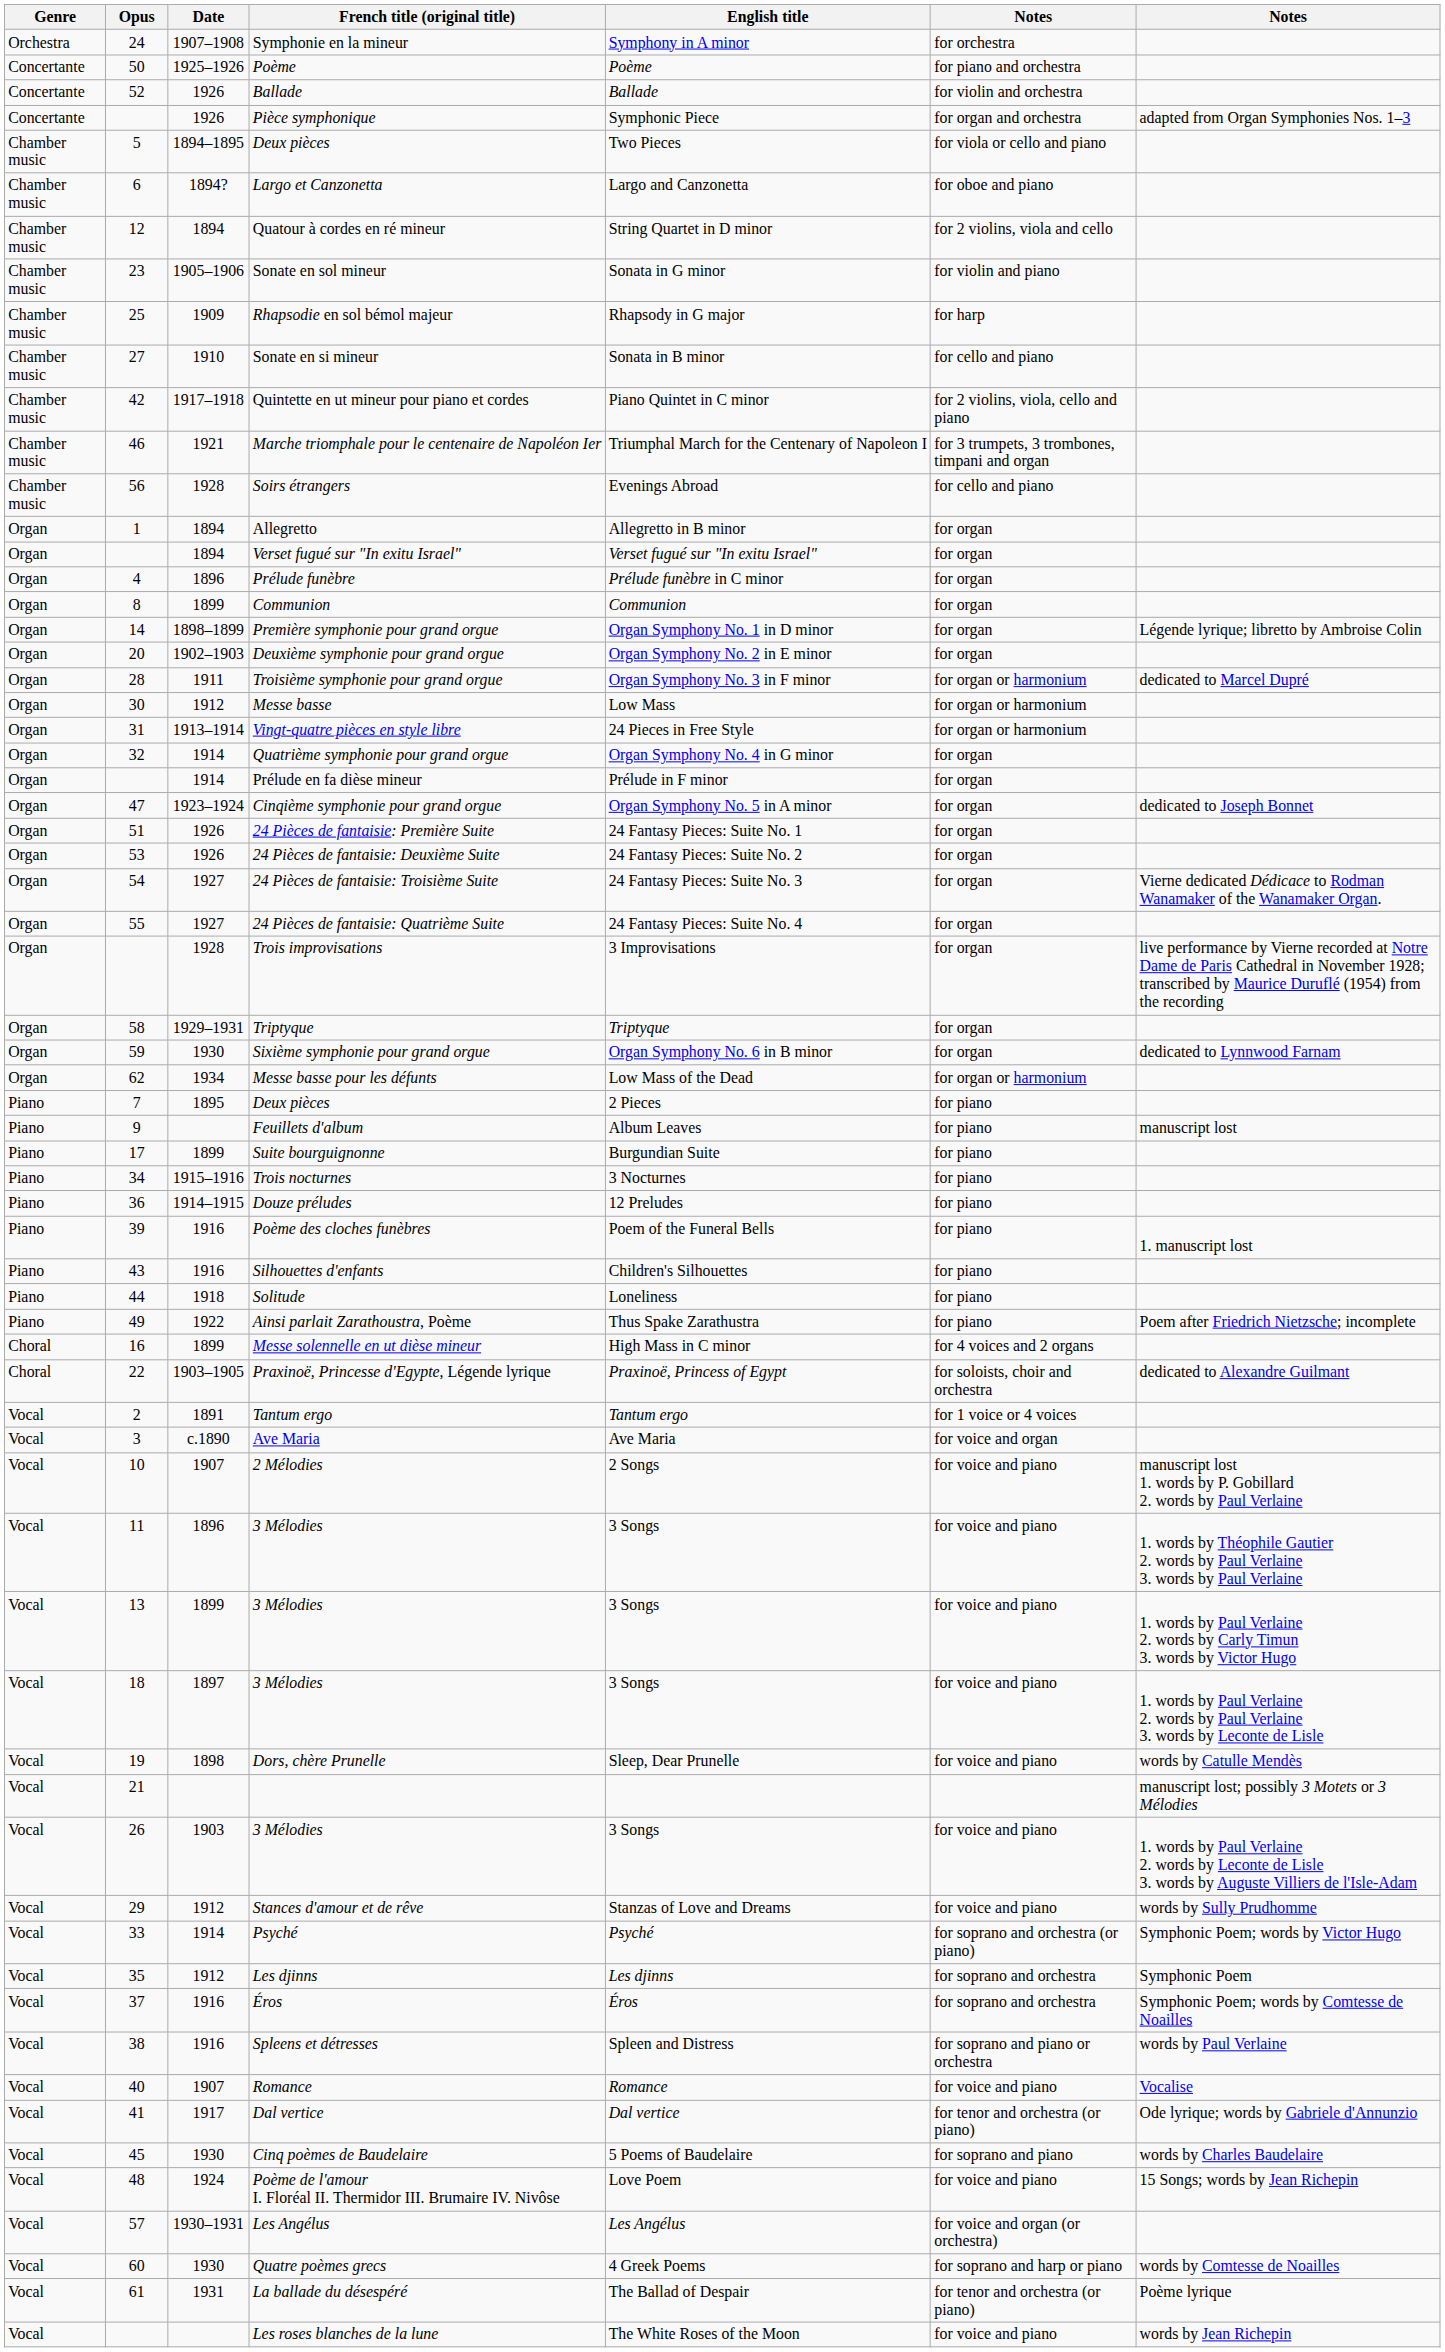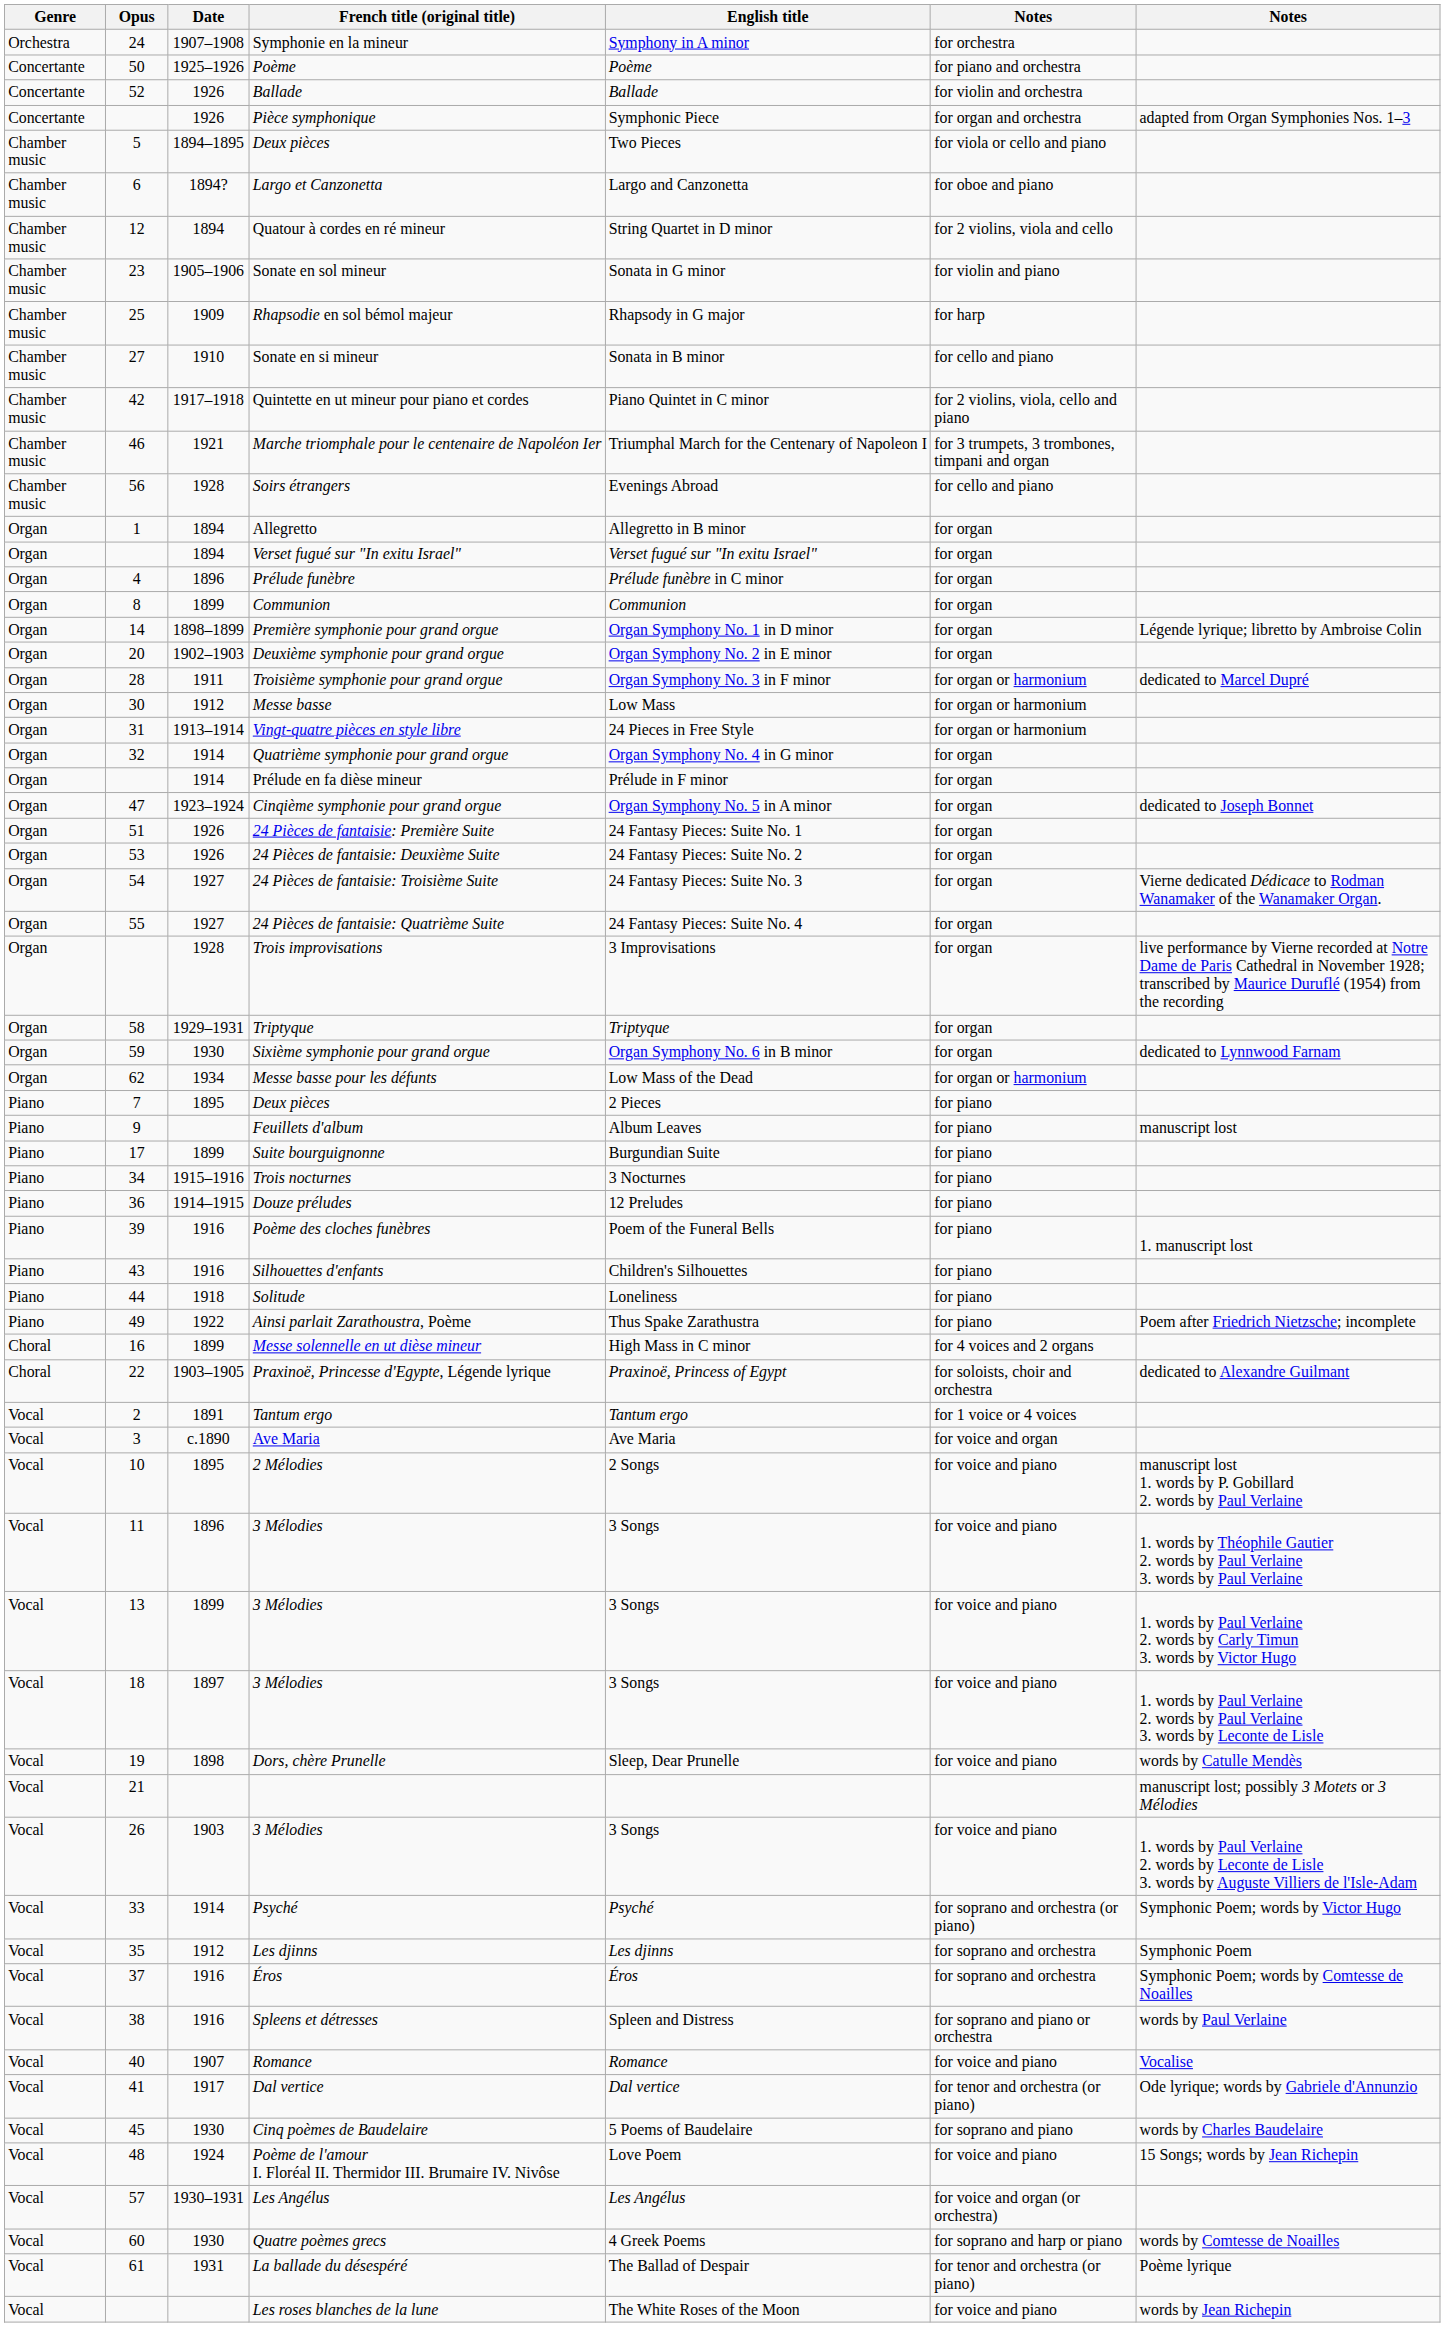(208, 1465) 1907 -> (208, 1465) 1895
- row: (137, 1908)
